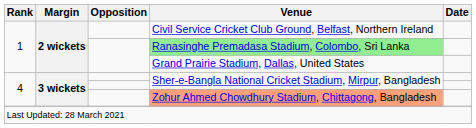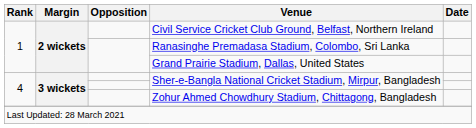(281, 47) lightgreen background -> (281, 47) no background
(294, 98) lightsalmon background -> (294, 98) no background
